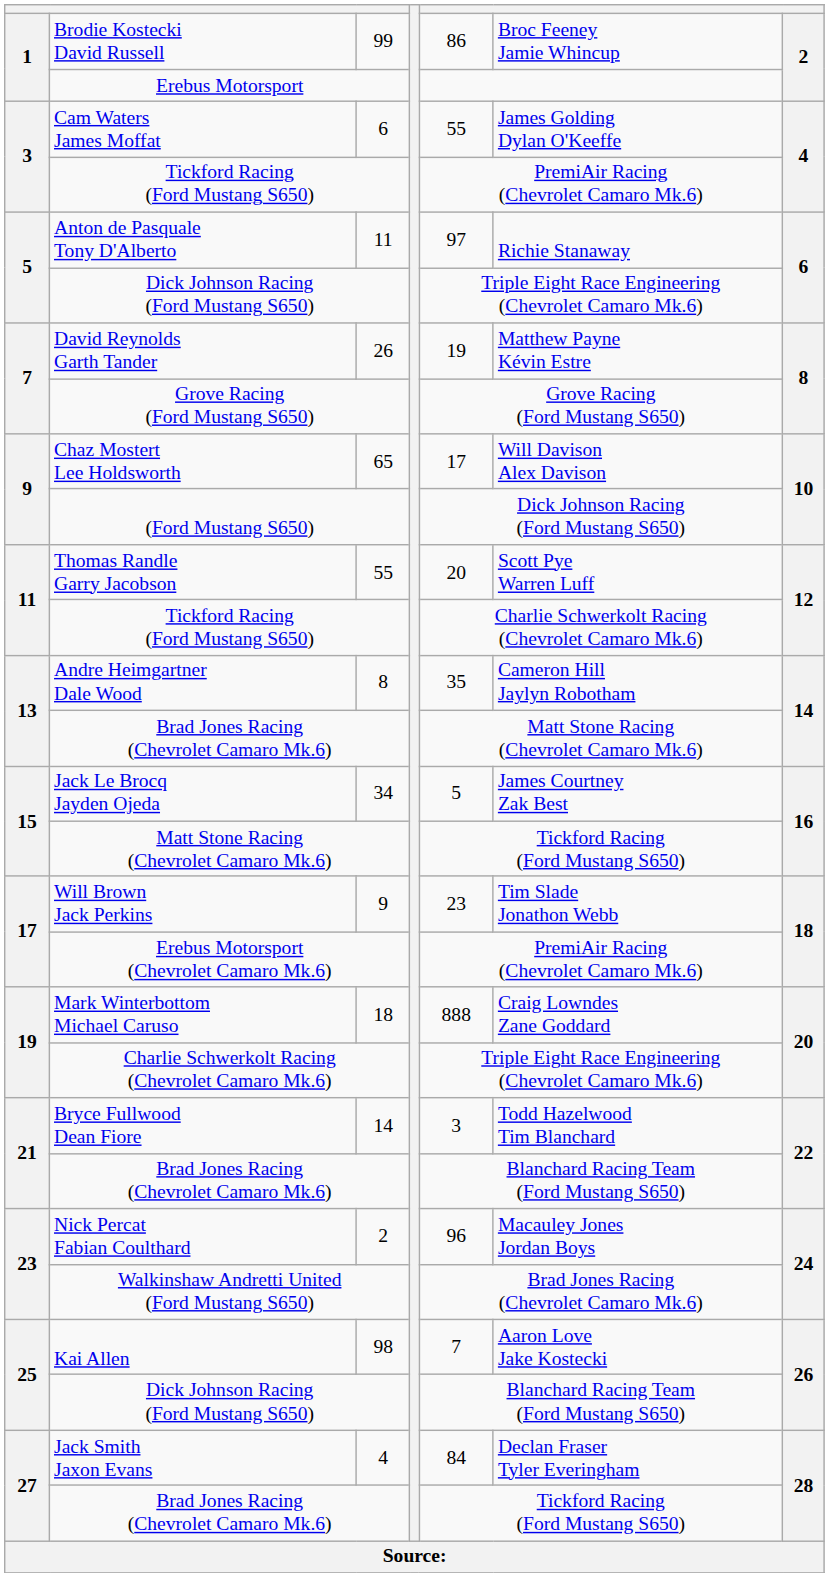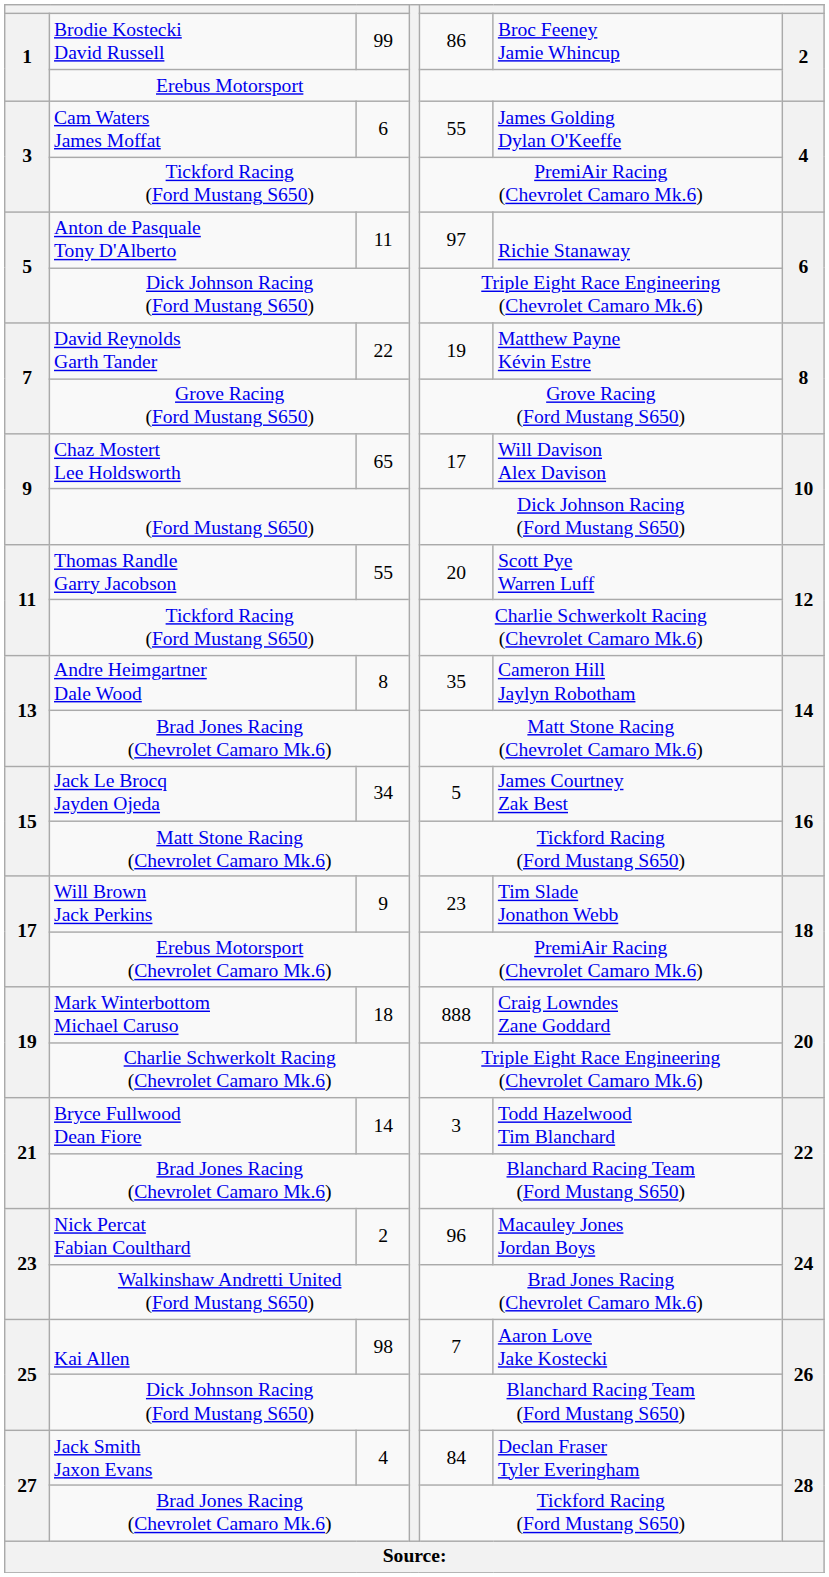(383, 350) 26 -> (383, 350) 22
